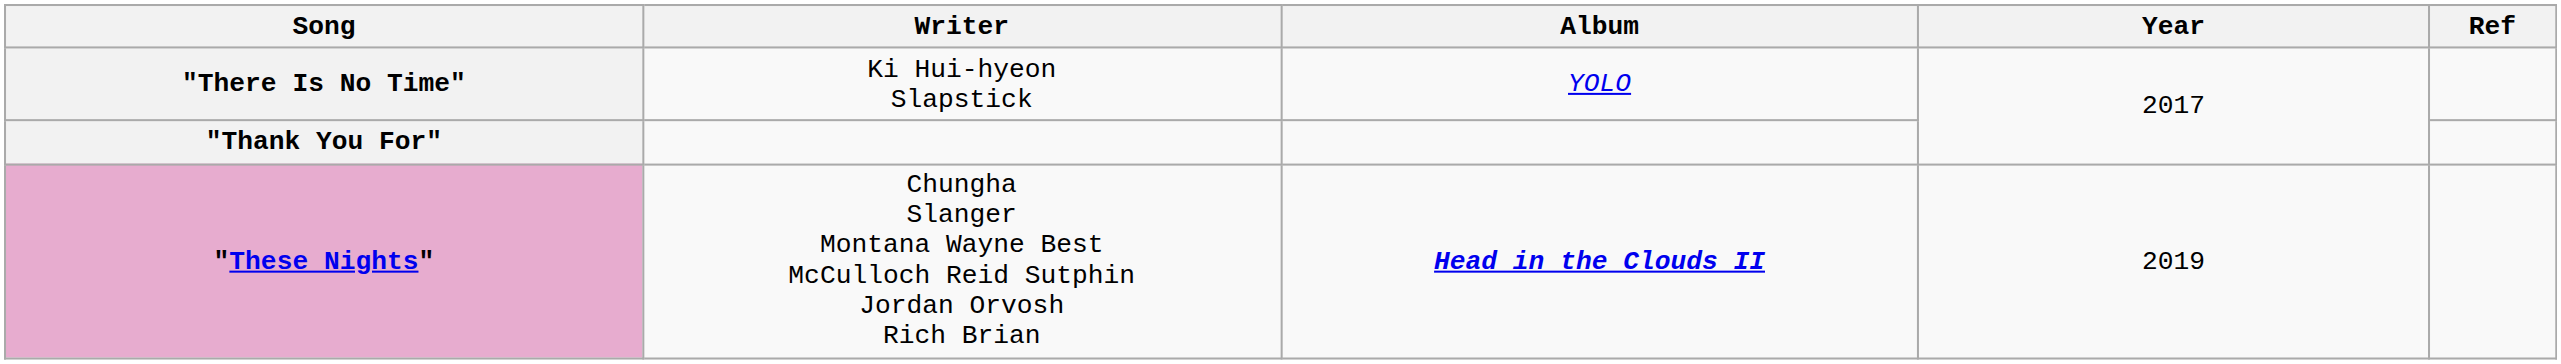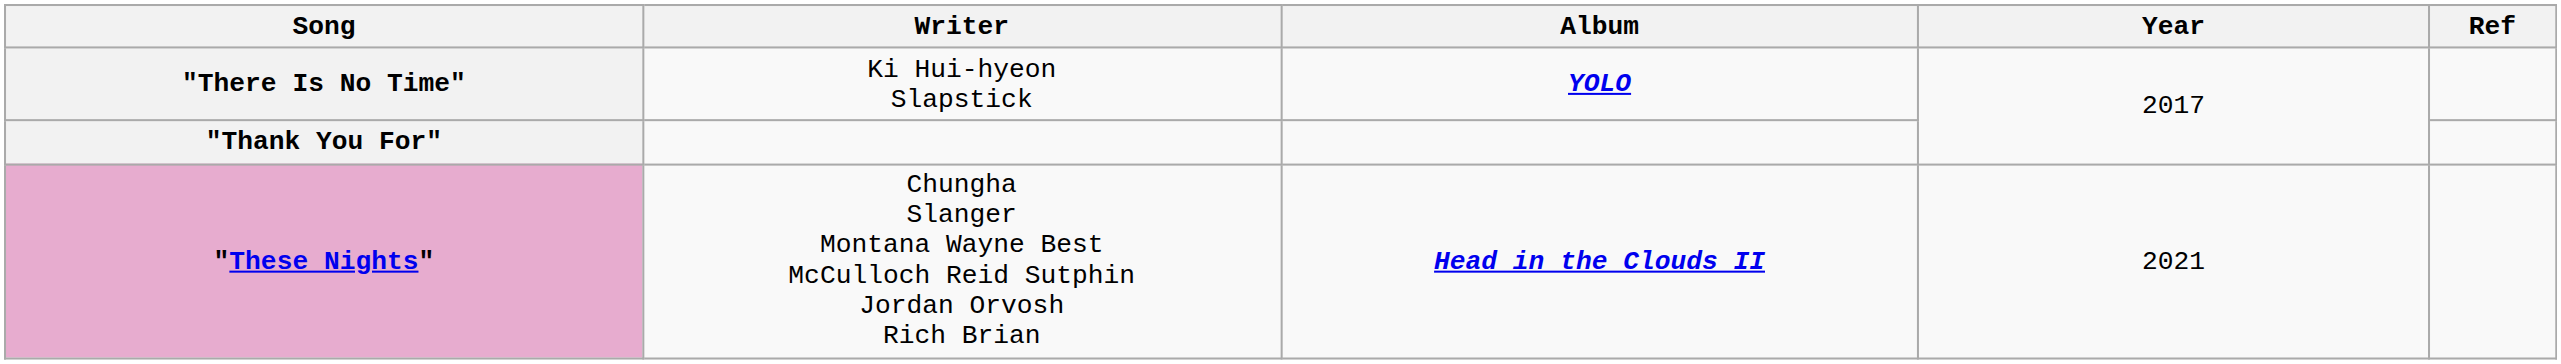(1600, 84) normal -> (1600, 84) bold
(2174, 261) 2019 -> (2174, 261) 2021
